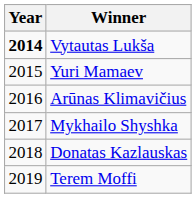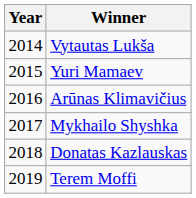(25, 44) bold -> (25, 44) normal
